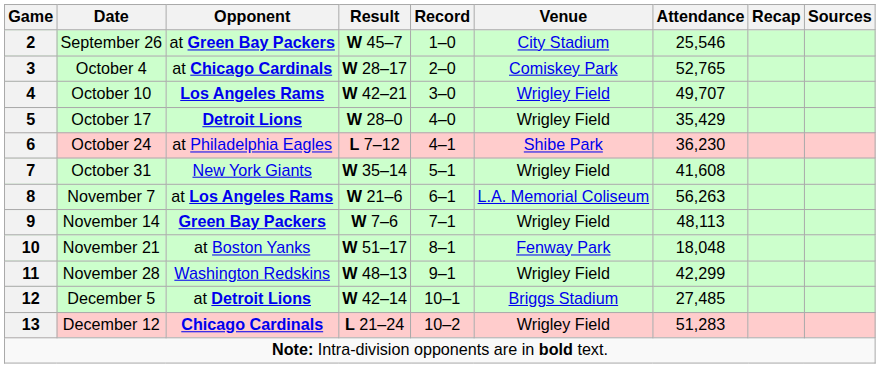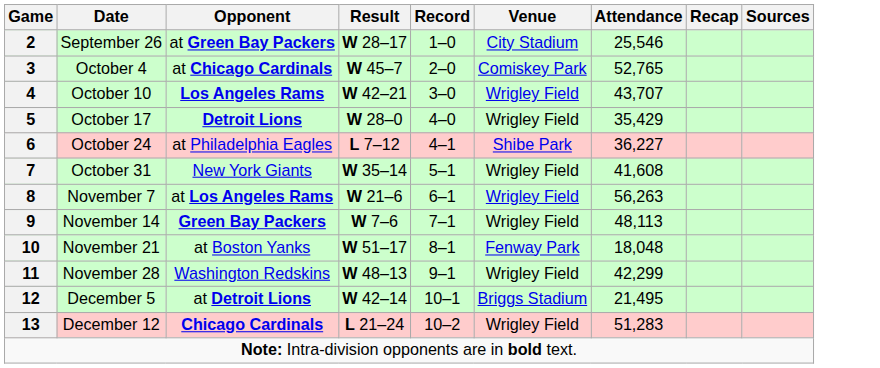(375, 42) W 45–7 -> (375, 42) W 28–17
(375, 68) W 28–17 -> (375, 68) W 45–7
(701, 94) 49,707 -> (639, 94) 43,707
(701, 145) 36,230 -> (639, 145) 36,227
(563, 196) L.A. Memorial Coliseum -> (532, 196) Wrigley Field
(701, 299) 27,485 -> (639, 299) 21,495
